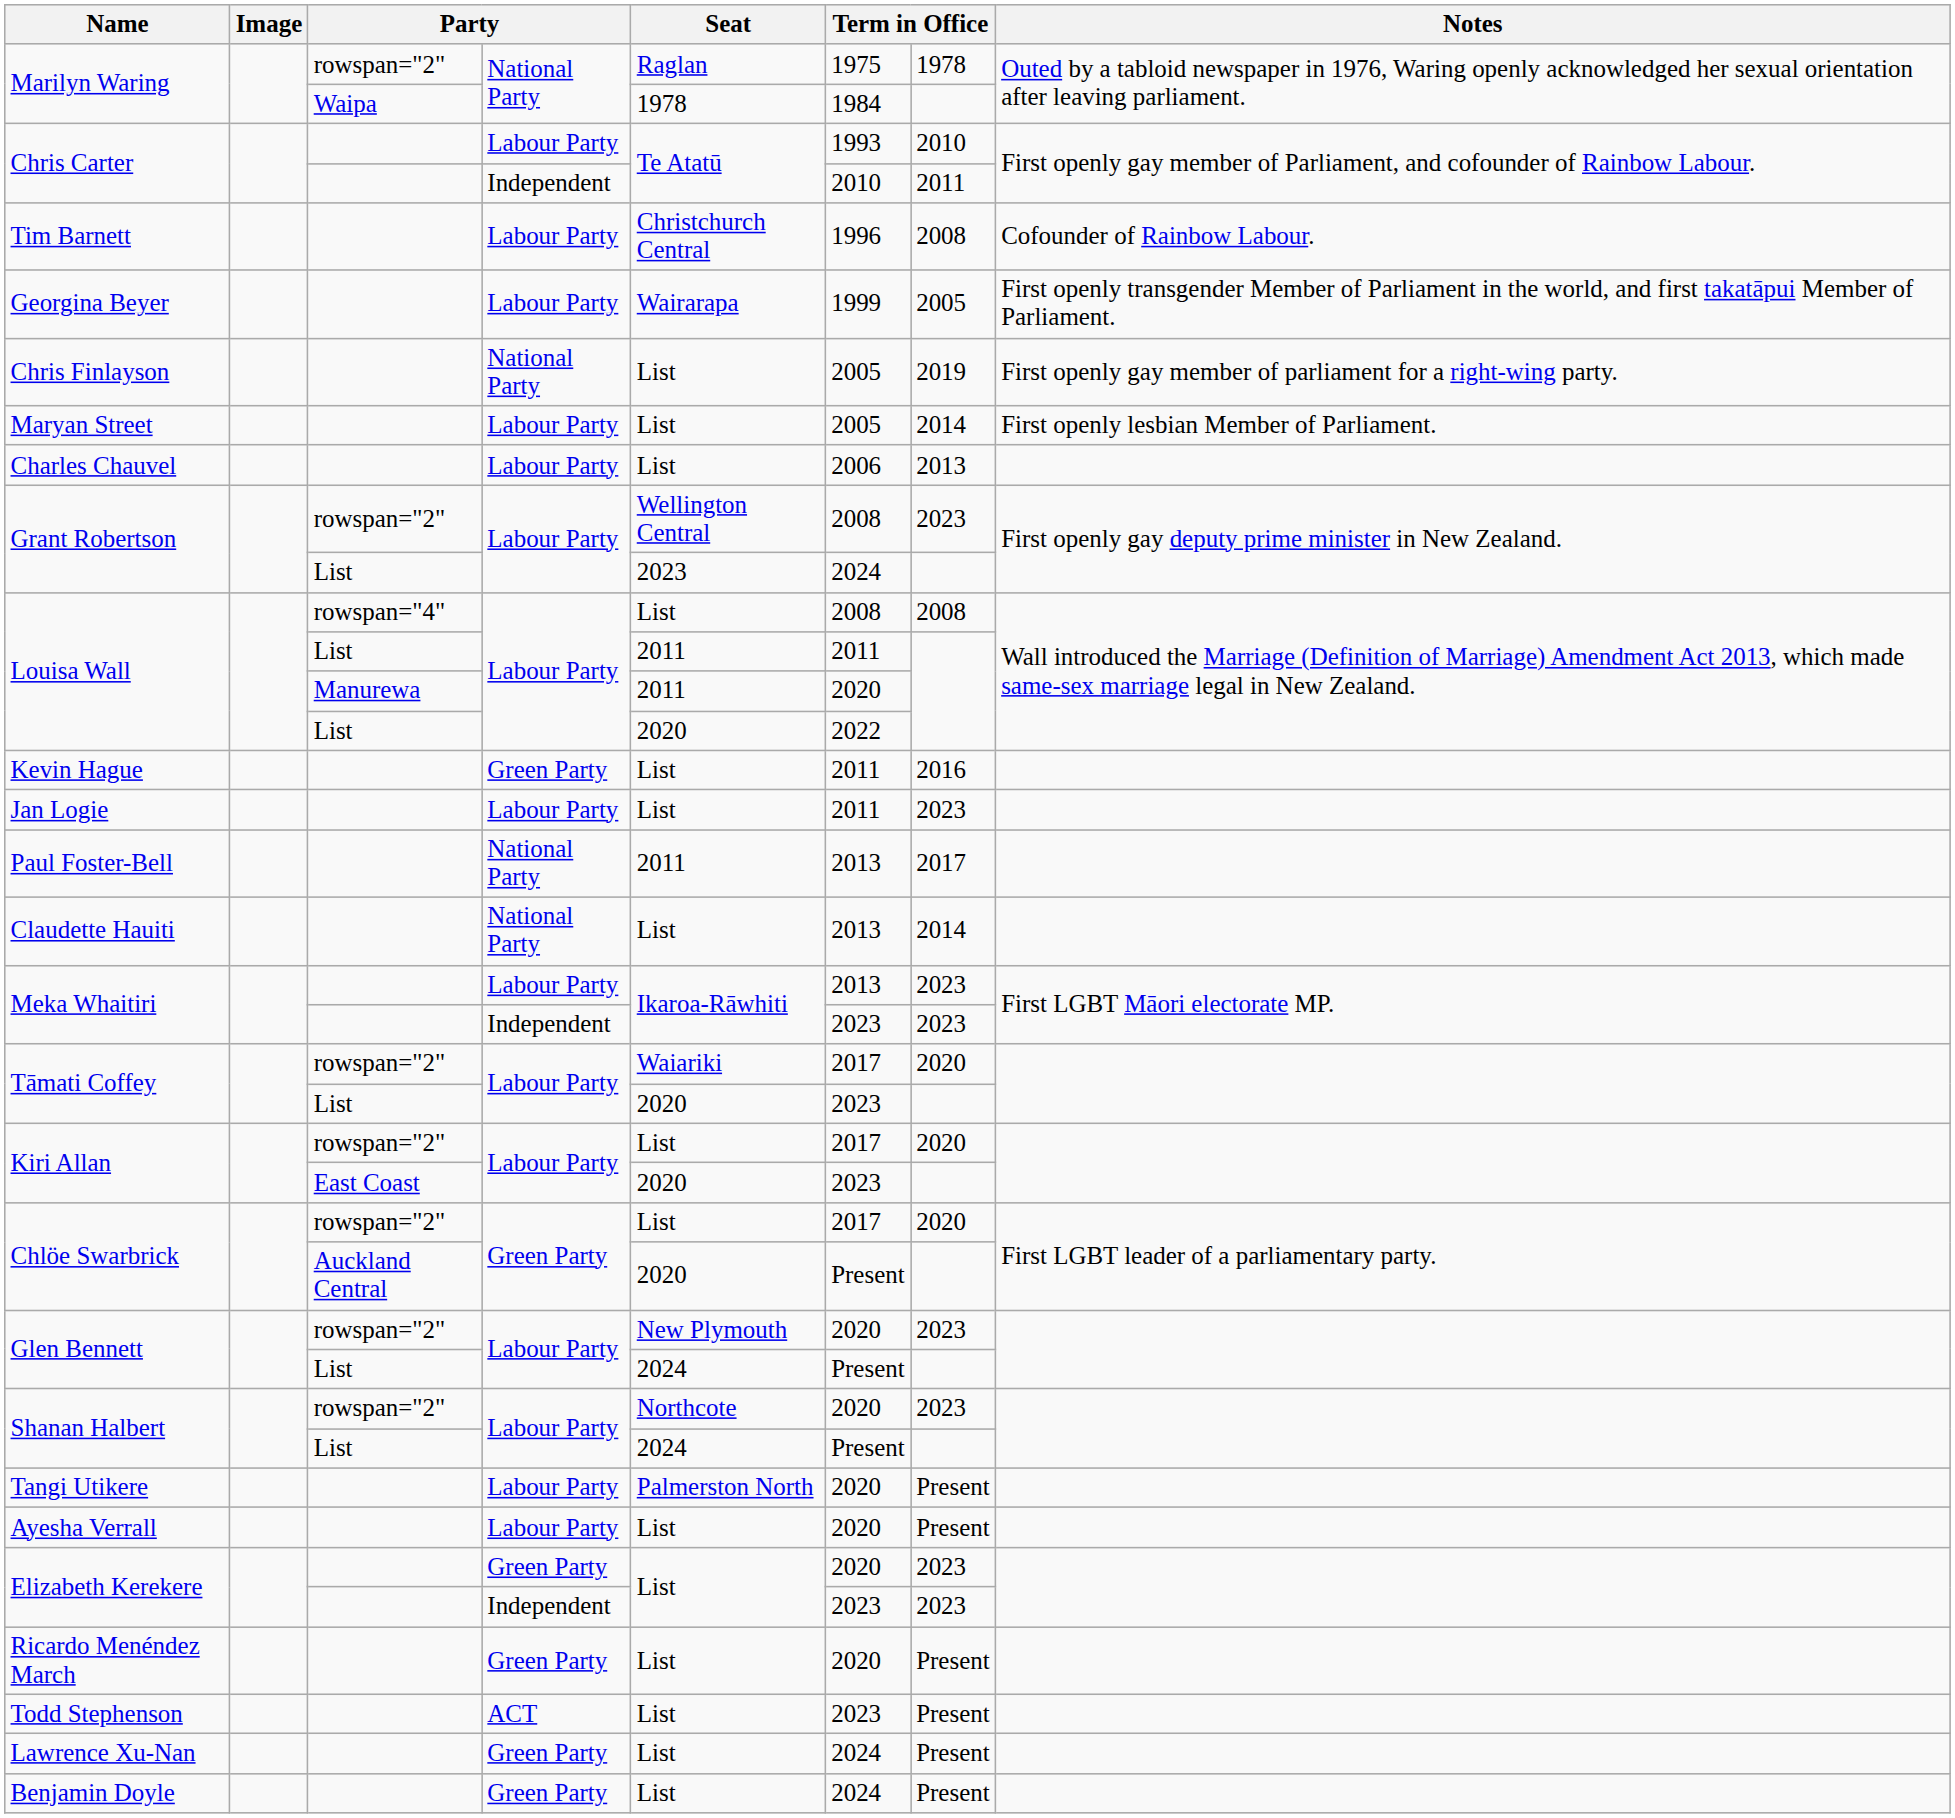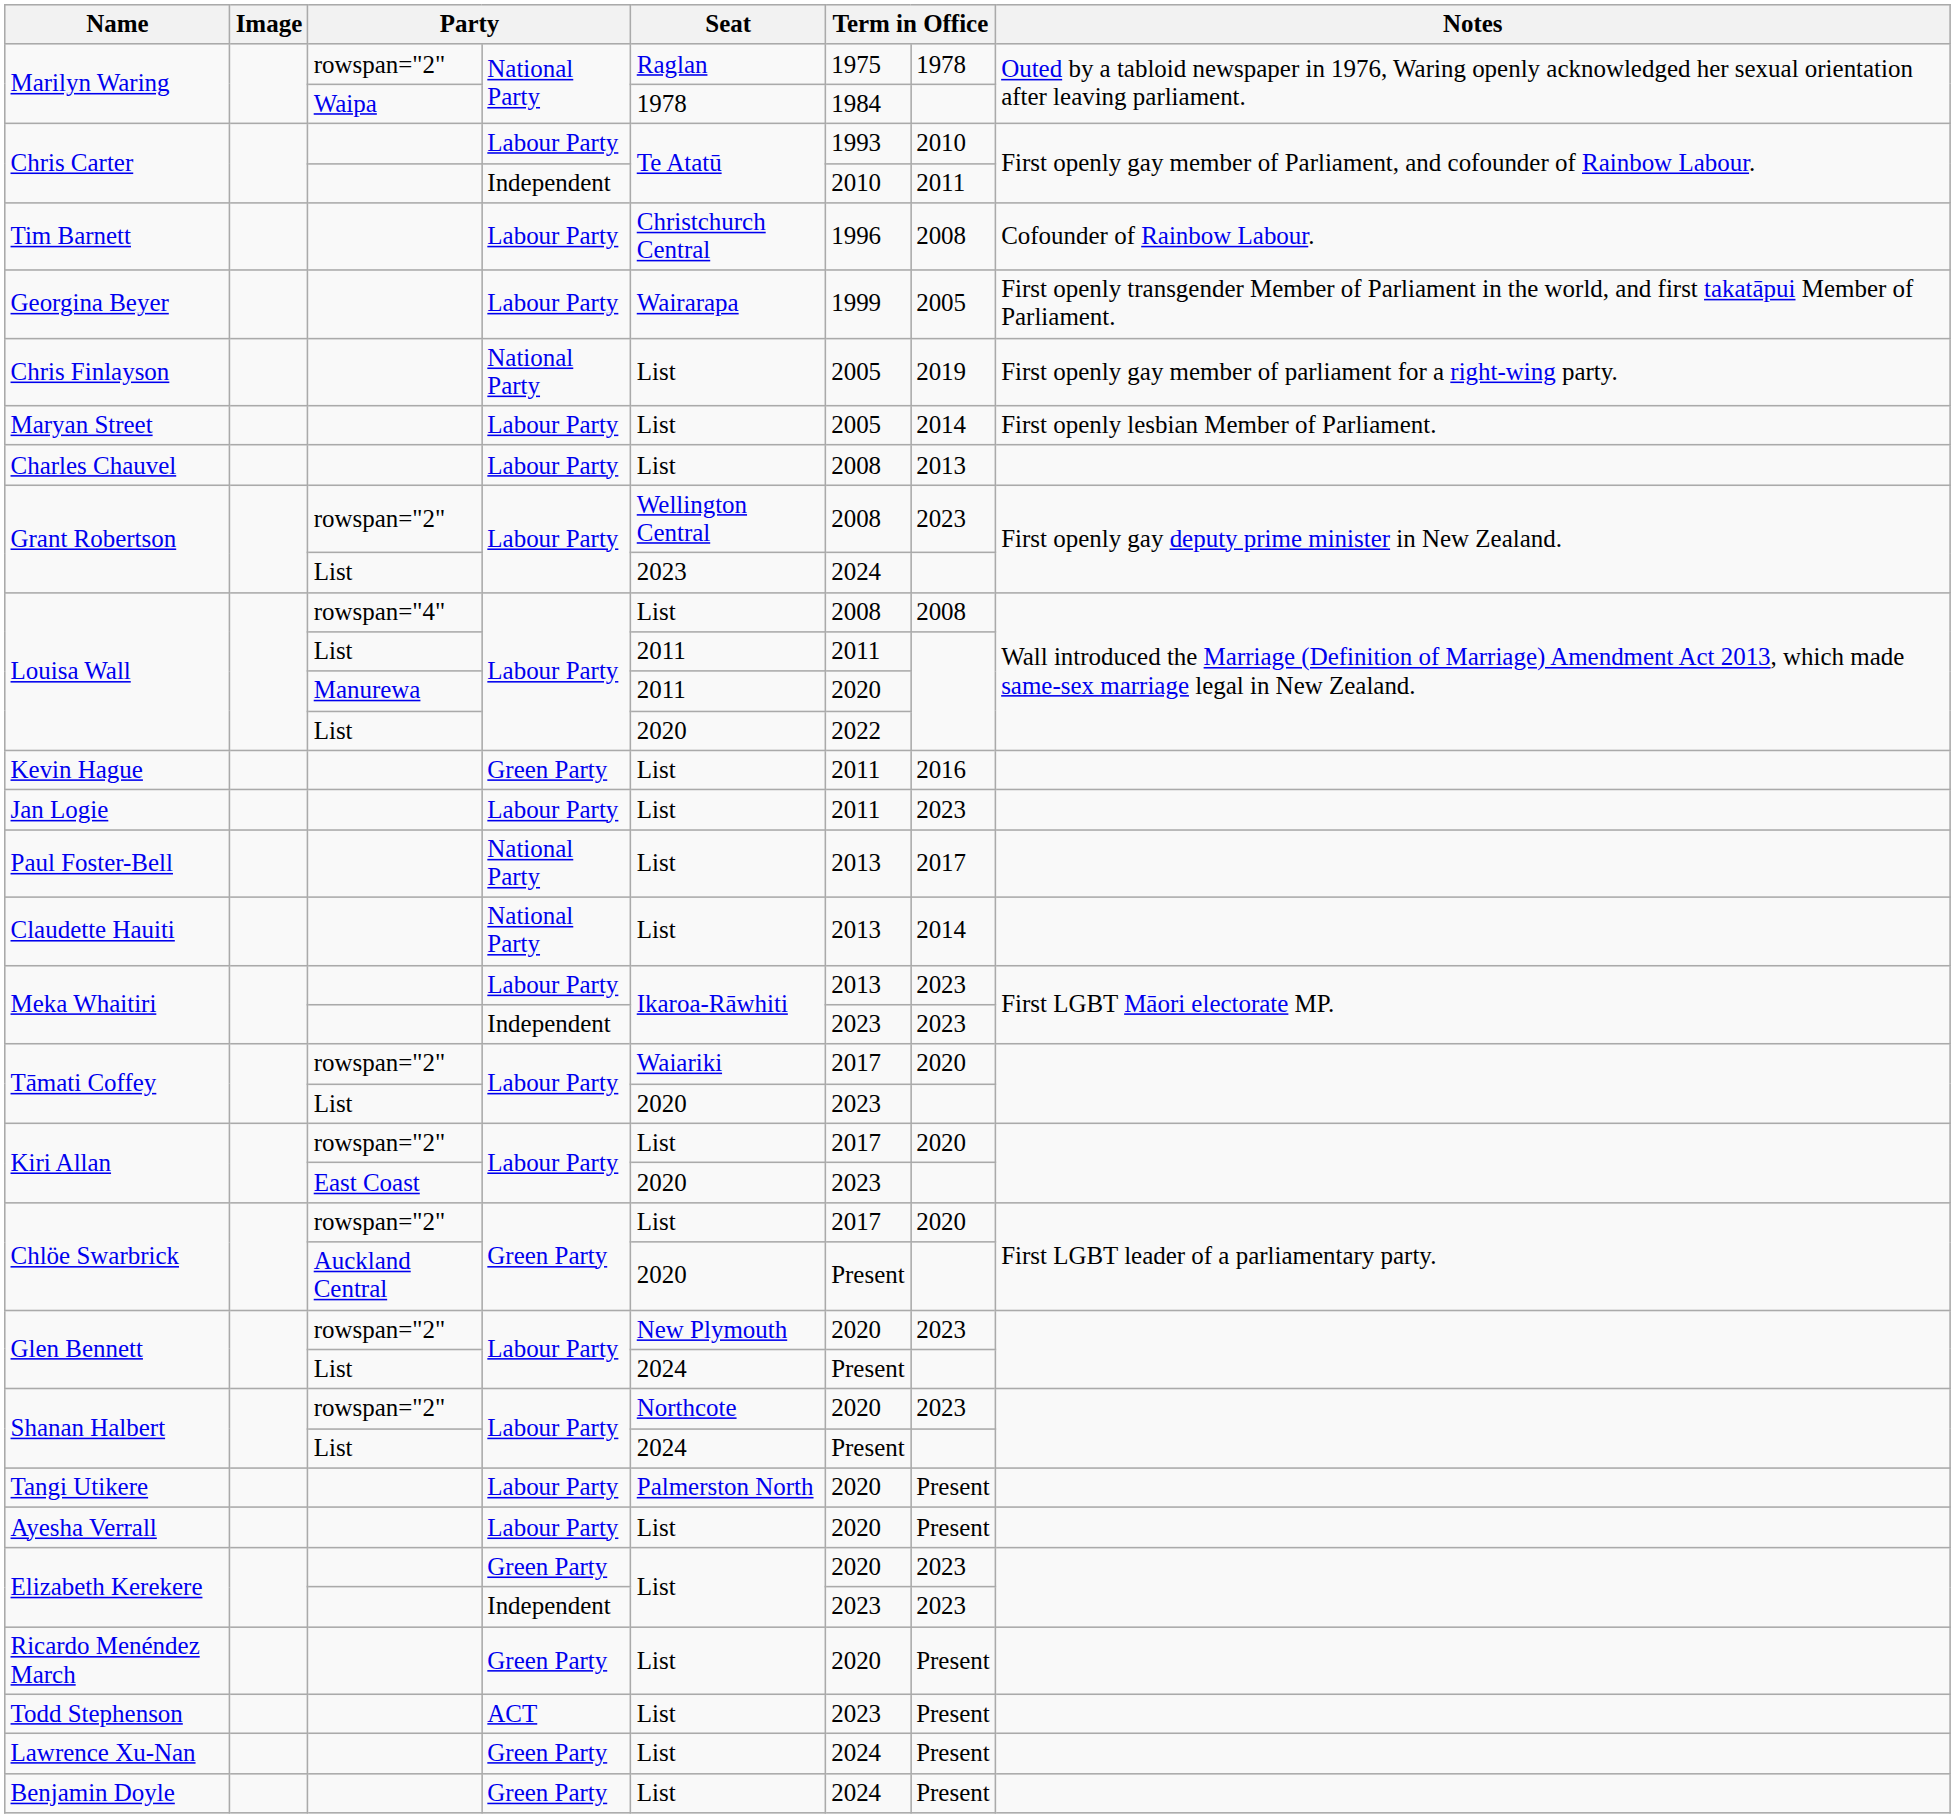(856, 464) 2006 -> (856, 464) 2008
(661, 863) 2011 -> (656, 863) List
